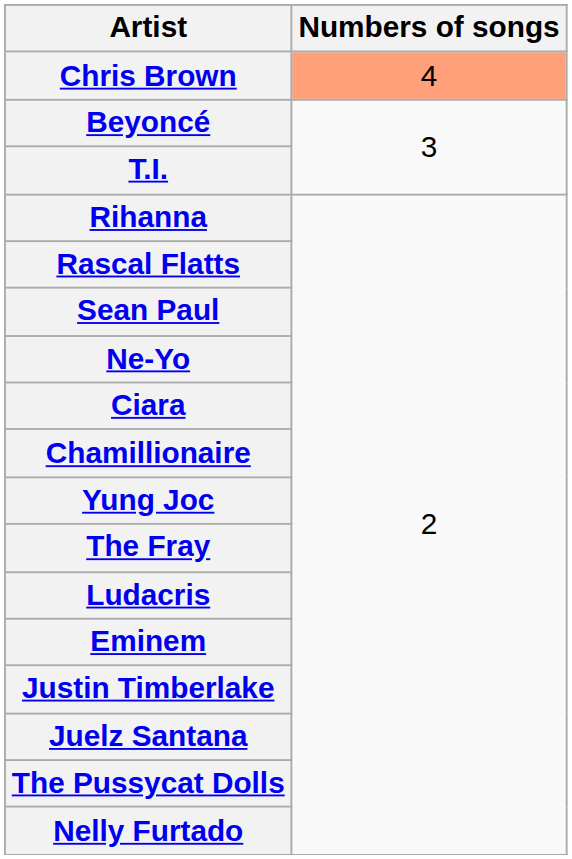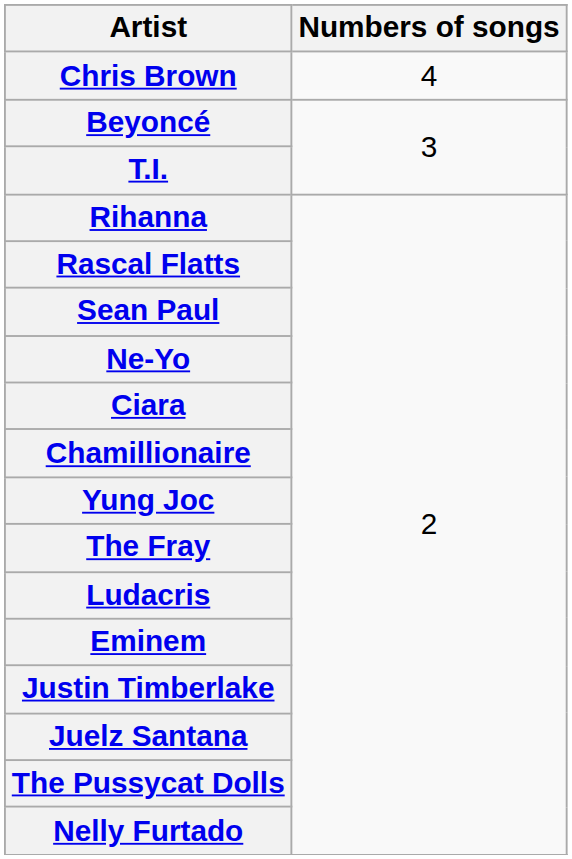(429, 75) lightsalmon background -> (429, 75) no background
